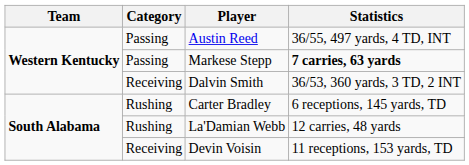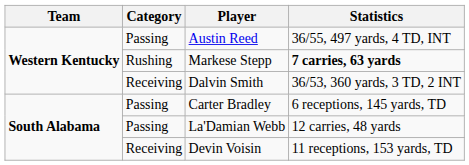(147, 60) Passing -> (149, 60) Rushing
(149, 104) Rushing -> (147, 104) Passing
(149, 126) Rushing -> (147, 126) Passing
